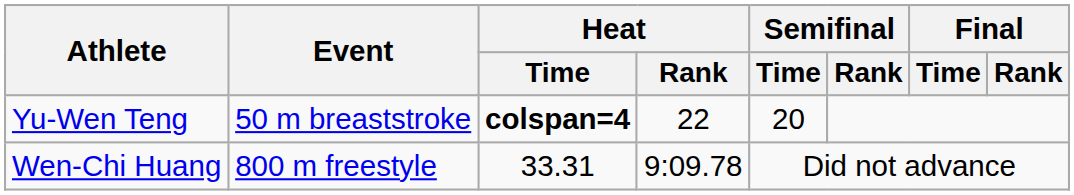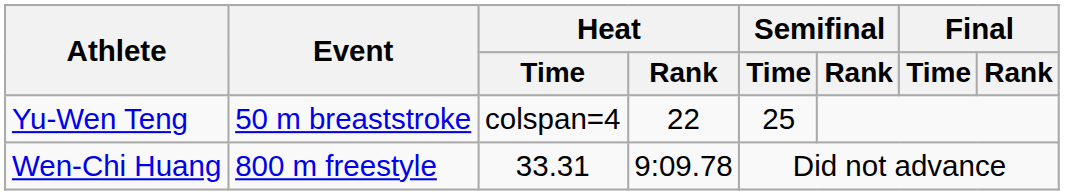(558, 119) bold -> (553, 119) normal
(788, 119) 20 -> (779, 119) 25
